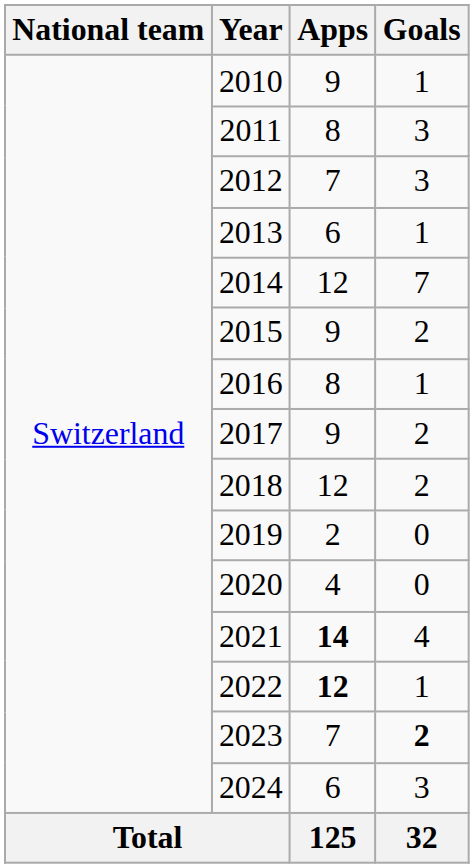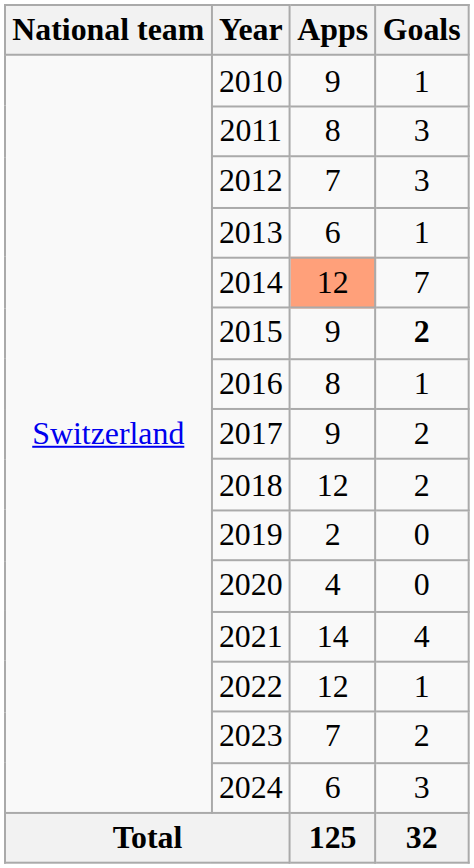(333, 282) no background -> (333, 282) lightsalmon background
(422, 332) normal -> (422, 332) bold
(333, 635) bold -> (333, 635) normal
(333, 686) bold -> (333, 686) normal
(422, 736) bold -> (422, 736) normal
